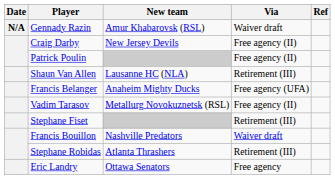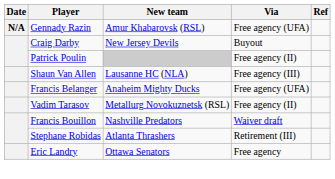(258, 27) Waiver draft -> (271, 27) Free agency (UFA)
(265, 43) Free agency (II) -> (248, 43) Buyout
(265, 74) Retirement (III) -> (267, 74) Free agency (III)
- row: (59, 120)
